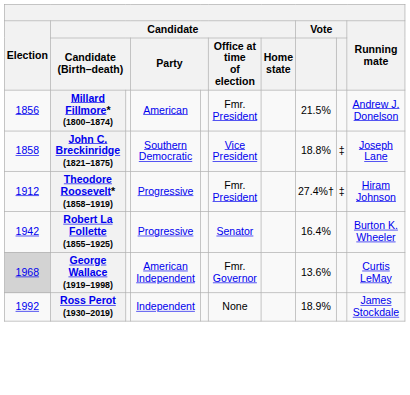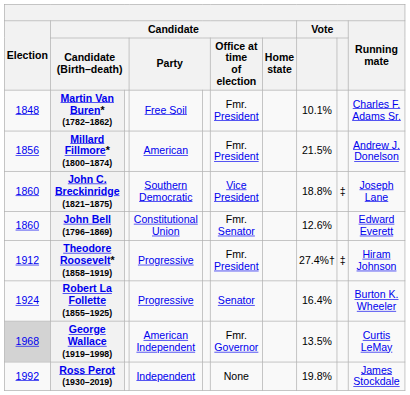+ row: (87, 110)
(27, 151) 1858 -> (27, 191) 1860
+ row: (87, 226)
(27, 232) 1942 -> (27, 301) 1924
(316, 272) 13.6% -> (317, 341) 13.5%
(316, 307) 18.9% -> (317, 376) 19.8%
